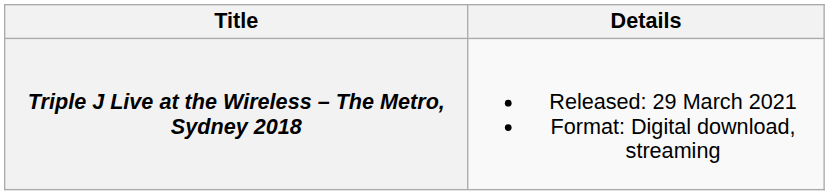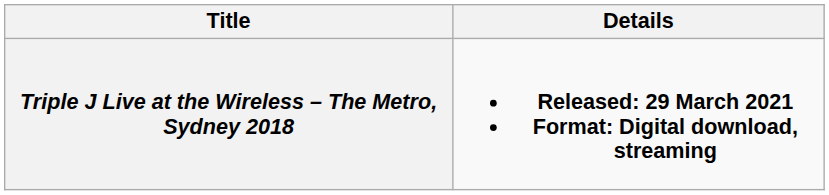(646, 126) normal -> (638, 126) bold
